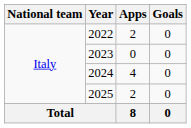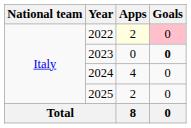(133, 34) no background -> (133, 34) lightyellow background
(168, 34) no background -> (168, 34) pink background
(168, 53) normal -> (168, 53) bold
